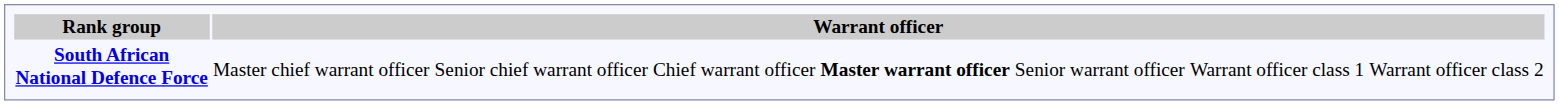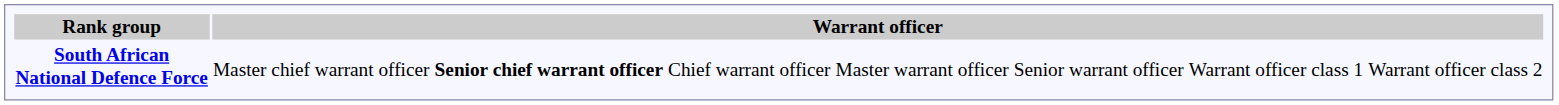(541, 69) normal -> (549, 69) bold
(915, 69) bold -> (922, 69) normal
